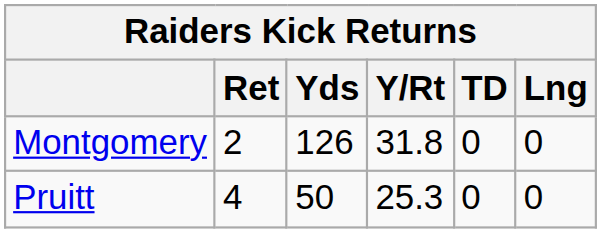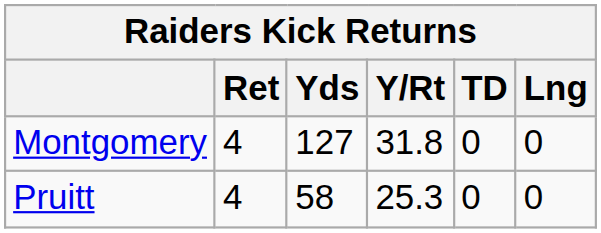(233, 142) 2 -> (233, 142) 4
(324, 142) 126 -> (324, 142) 127
(315, 198) 50 -> (315, 198) 58
